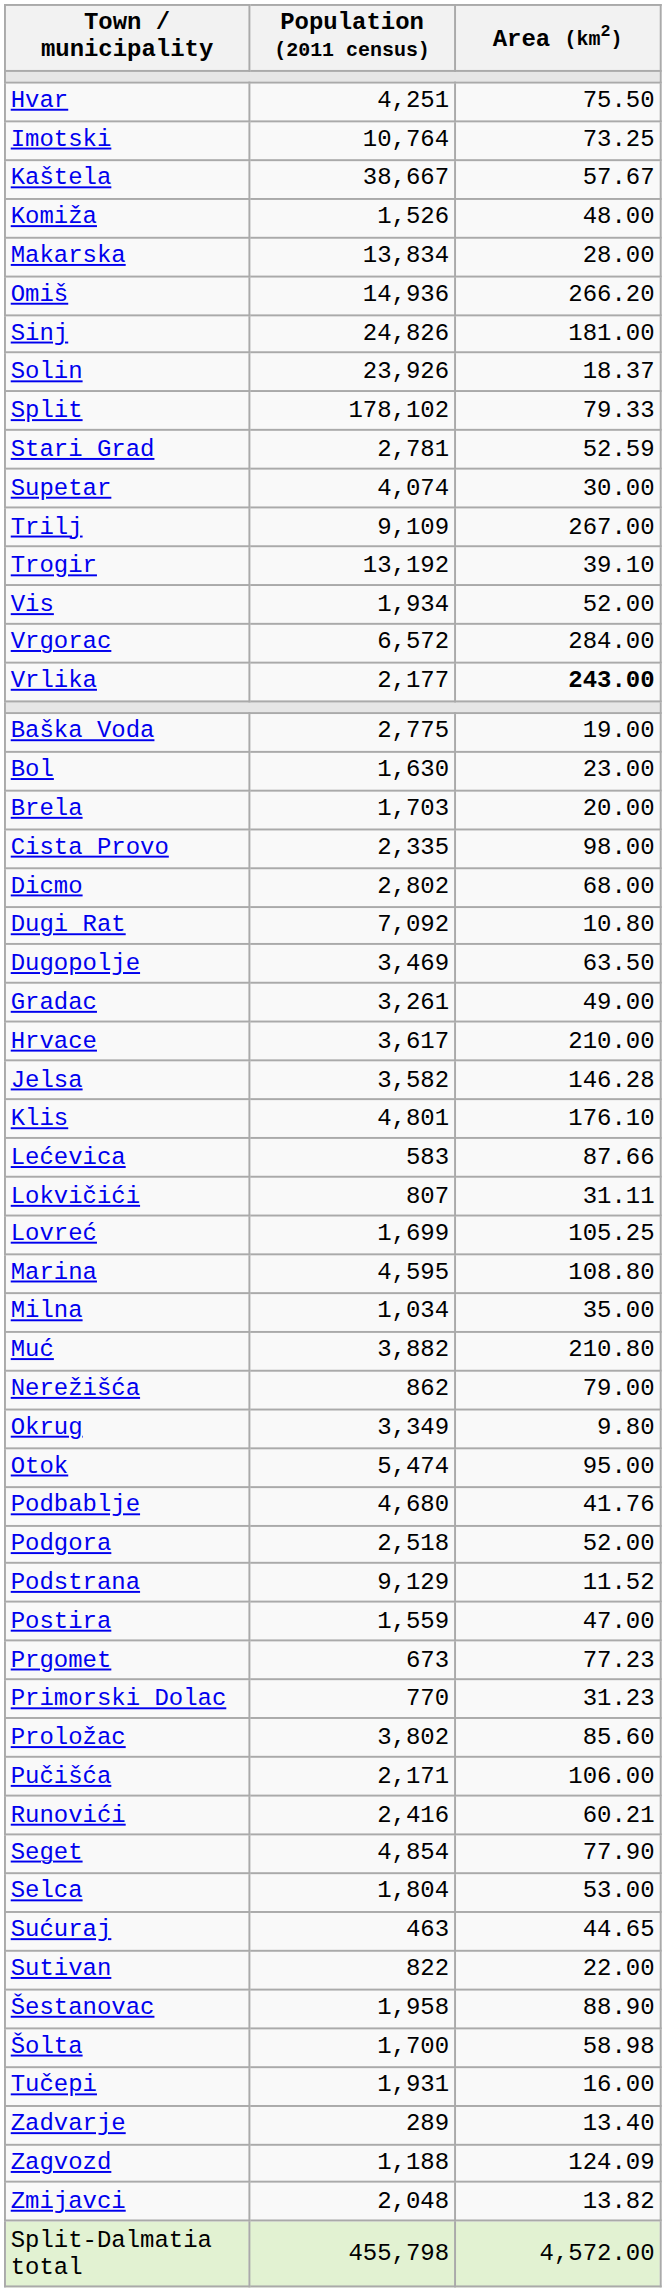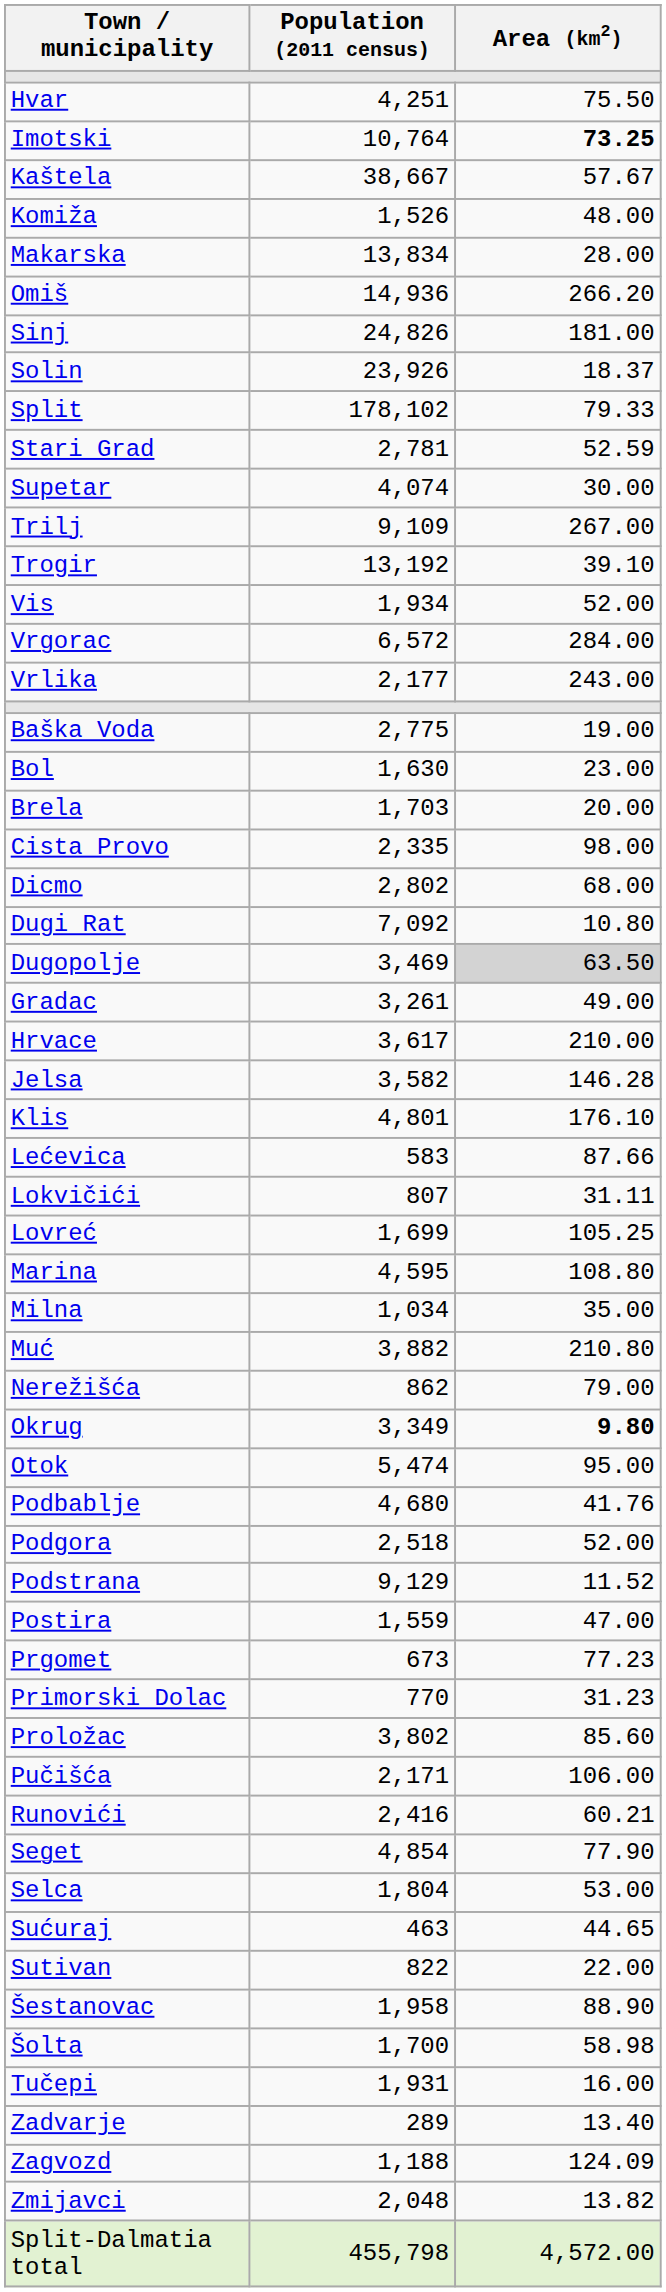(619, 141) normal -> (619, 141) bold
(611, 682) bold -> (611, 682) normal
(619, 964) no background -> (619, 964) lightgrey background
(626, 1429) normal -> (626, 1429) bold
